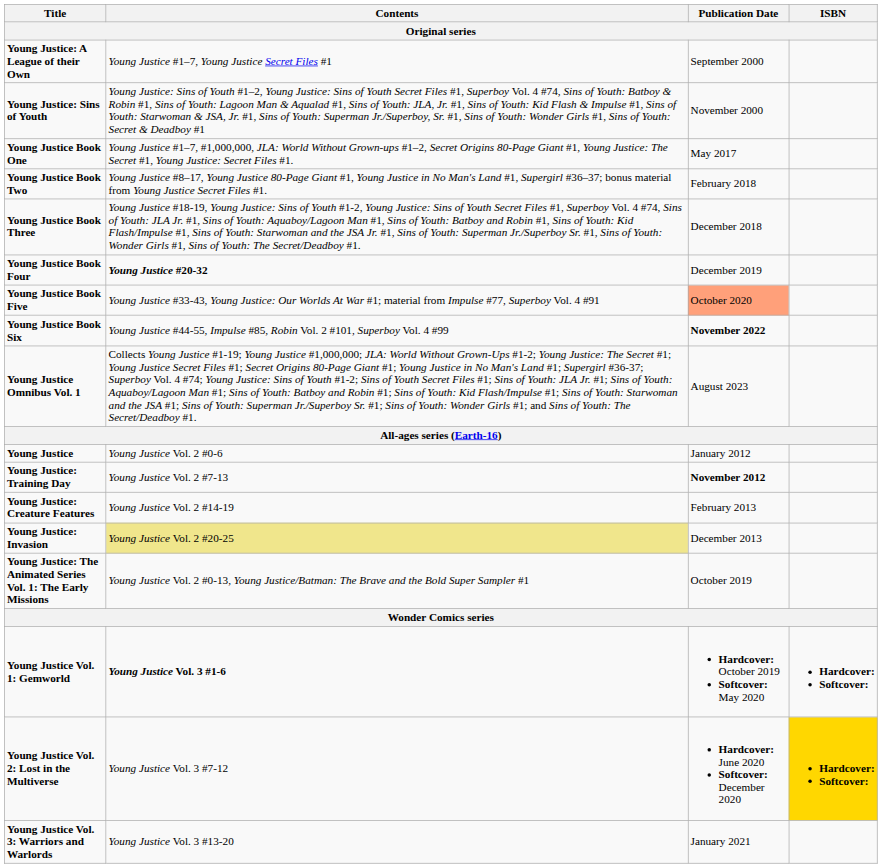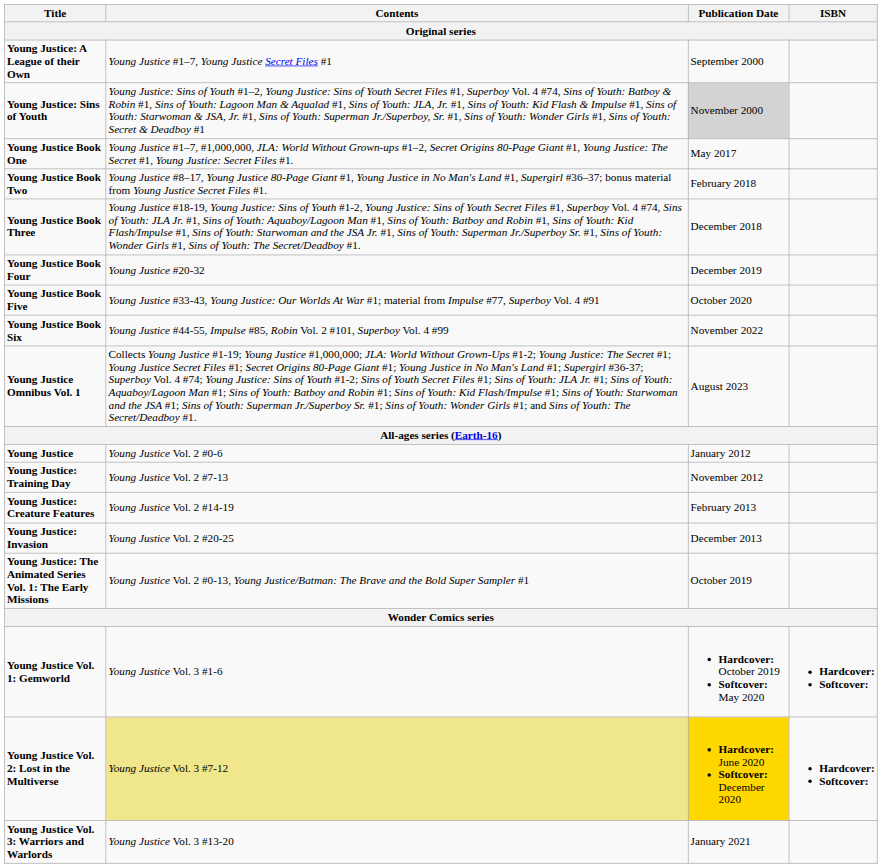(727, 110) no background -> (727, 110) lightgrey background
(158, 270) bold -> (157, 270) normal
(721, 300) lightsalmon background -> (721, 300) no background
(728, 330) bold -> (727, 330) normal
(728, 477) bold -> (727, 477) normal
(171, 538) khaki background -> (171, 538) no background
(167, 671) bold -> (166, 671) normal
(168, 768) no background -> (168, 768) khaki background
(738, 775) no background -> (738, 775) gold background
(833, 775) gold background -> (833, 775) no background
